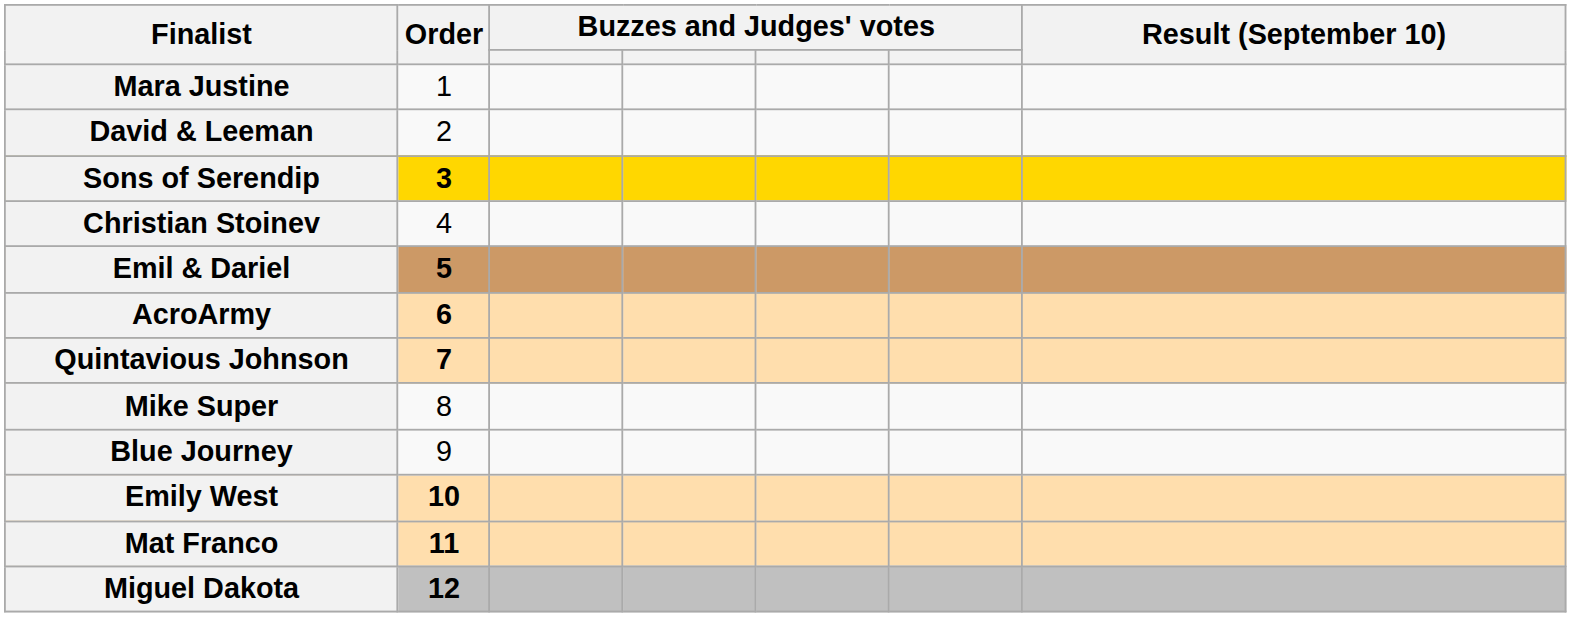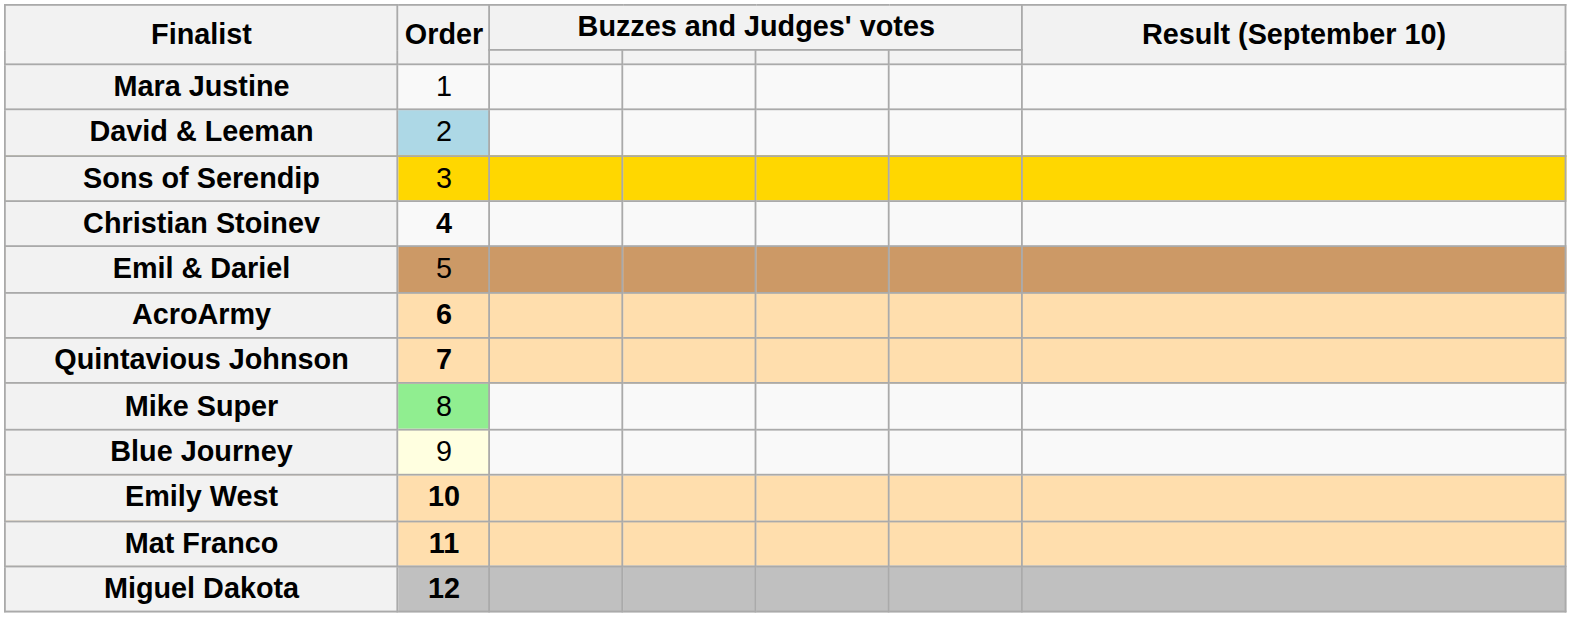(444, 131) no background -> (444, 131) lightblue background
(444, 177) bold -> (444, 177) normal
(444, 223) normal -> (444, 223) bold
(444, 268) bold -> (444, 268) normal
(444, 406) no background -> (444, 406) lightgreen background
(444, 451) no background -> (444, 451) lightyellow background
